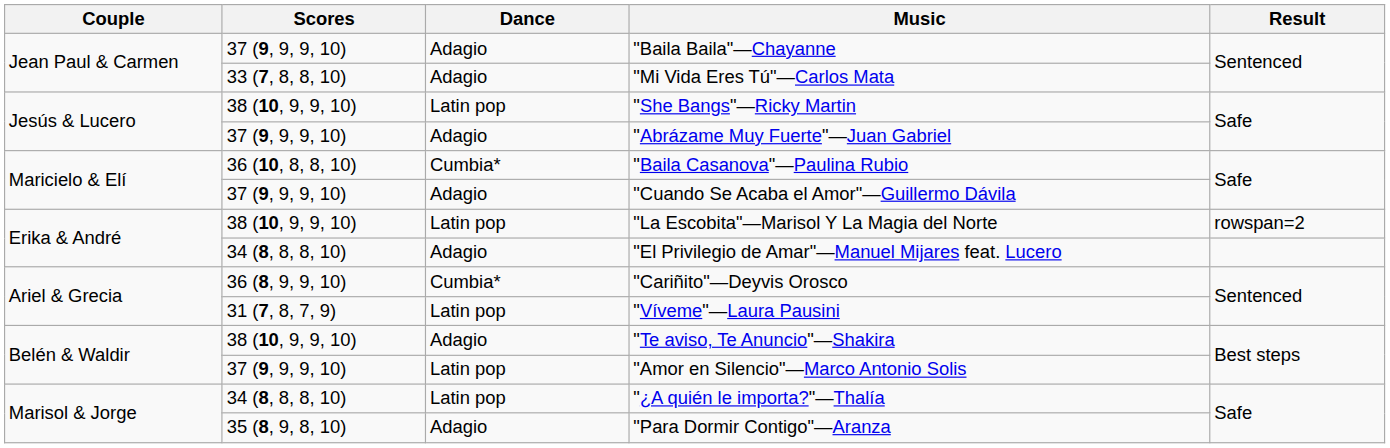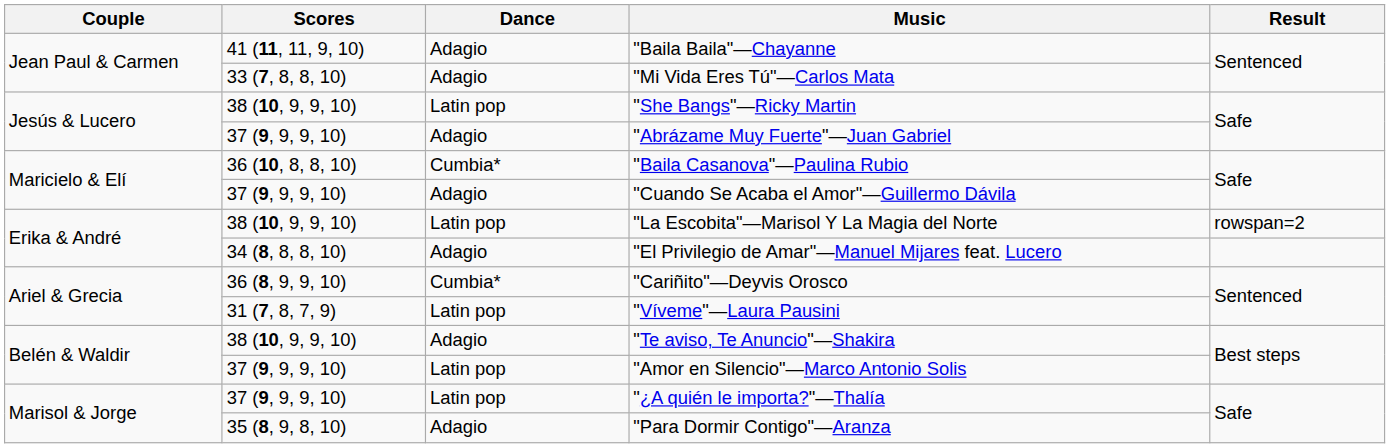(287, 48) 37 (9, 9, 9, 10) -> (296, 48) 41 (11, 11, 9, 10)
(287, 398) 34 (8, 8, 8, 10) -> (287, 398) 37 (9, 9, 9, 10)
